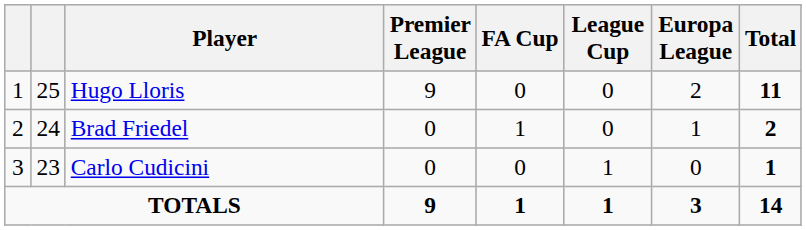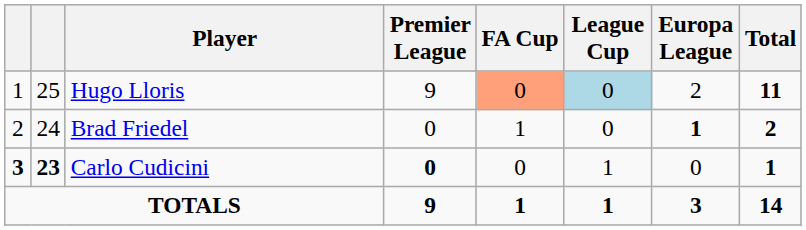(520, 90) no background -> (520, 90) lightsalmon background
(608, 90) no background -> (608, 90) lightblue background
(696, 128) normal -> (696, 128) bold
(18, 167) normal -> (18, 167) bold
(48, 167) normal -> (48, 167) bold
(430, 167) normal -> (430, 167) bold
